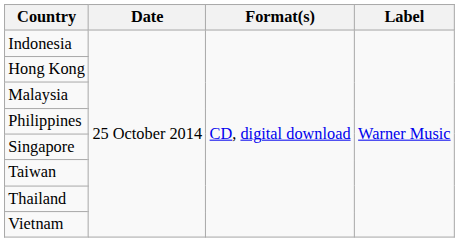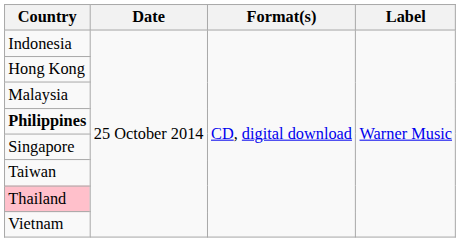(45, 120) normal -> (47, 120) bold
(37, 198) no background -> (37, 198) pink background
